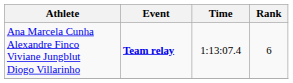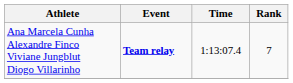(269, 50) 6 -> (269, 50) 7
